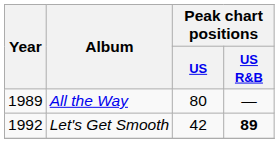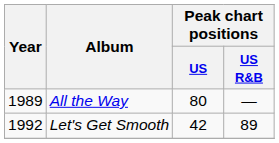(249, 125) bold -> (249, 125) normal
